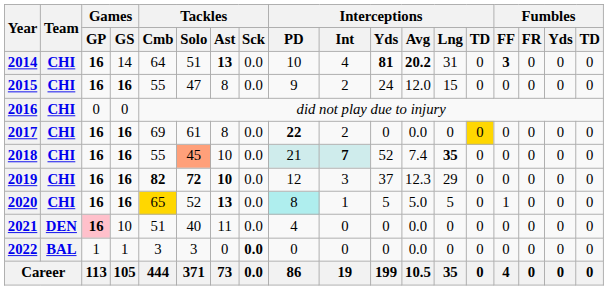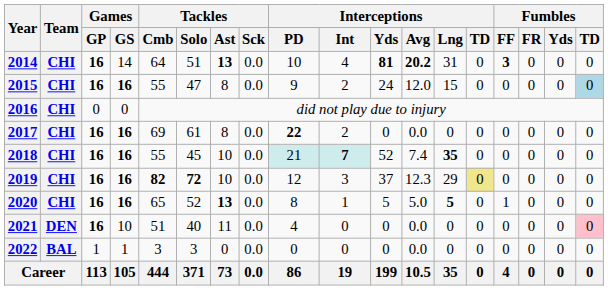(590, 86) no background -> (590, 86) lightblue background
(480, 132) gold background -> (480, 132) no background
(194, 156) lightsalmon background -> (194, 156) no background
(225, 179) bold -> (225, 179) normal
(480, 179) no background -> (480, 179) khaki background
(158, 202) gold background -> (158, 202) no background
(294, 202) paleturquoise background -> (294, 202) no background
(450, 202) normal -> (450, 202) bold
(96, 226) pink background -> (96, 226) no background
(590, 226) no background -> (590, 226) pink background
(254, 249) bold -> (254, 249) normal
